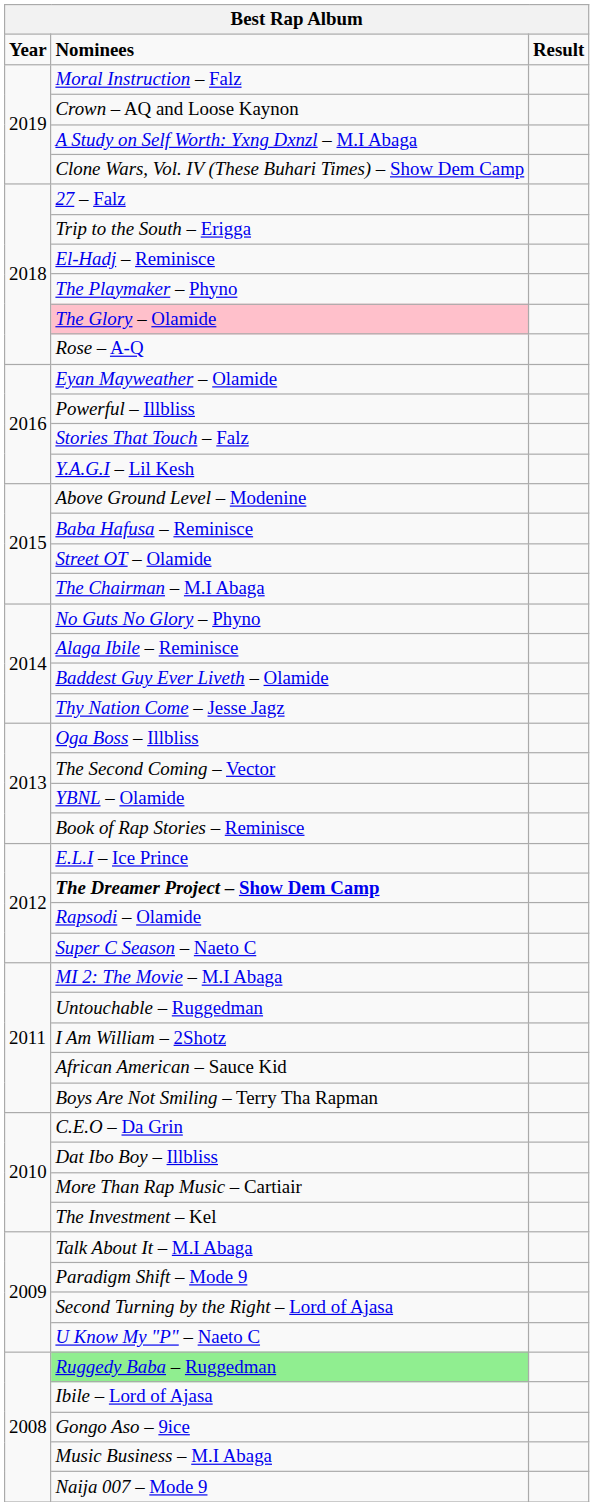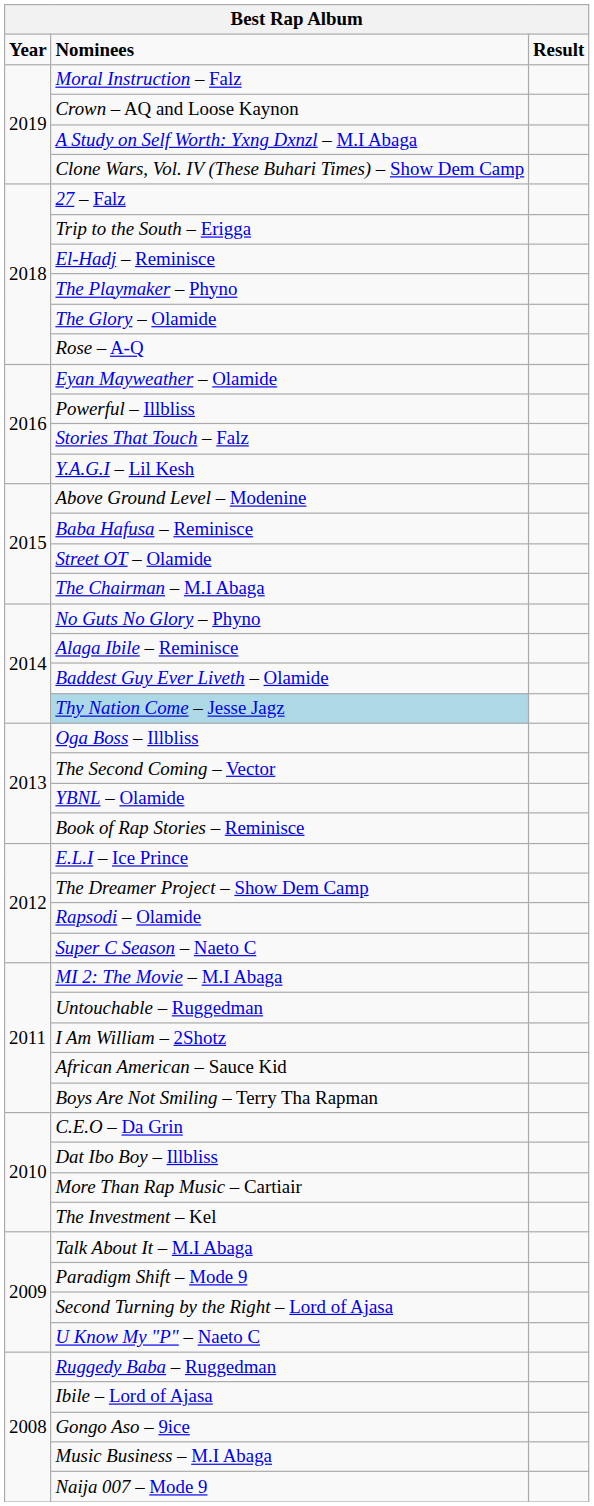(136, 318) pink background -> (136, 318) no background
(170, 708) no background -> (170, 708) lightblue background
(217, 887) bold -> (212, 887) normal
(166, 1366) lightgreen background -> (166, 1366) no background
